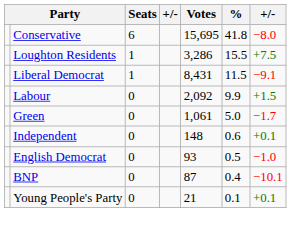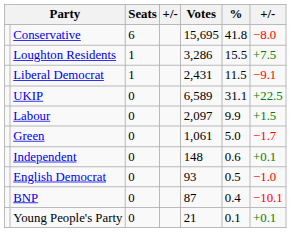(198, 75) 8,431 -> (198, 75) 2,431
+ row: (28, 95)
(198, 95) 2,092 -> (198, 116) 2,097
